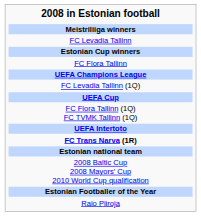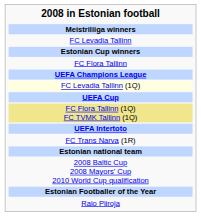(101, 86) no background -> (101, 86) lightyellow background
(101, 113) no background -> (101, 113) khaki background
(101, 140) bold -> (101, 140) normal
